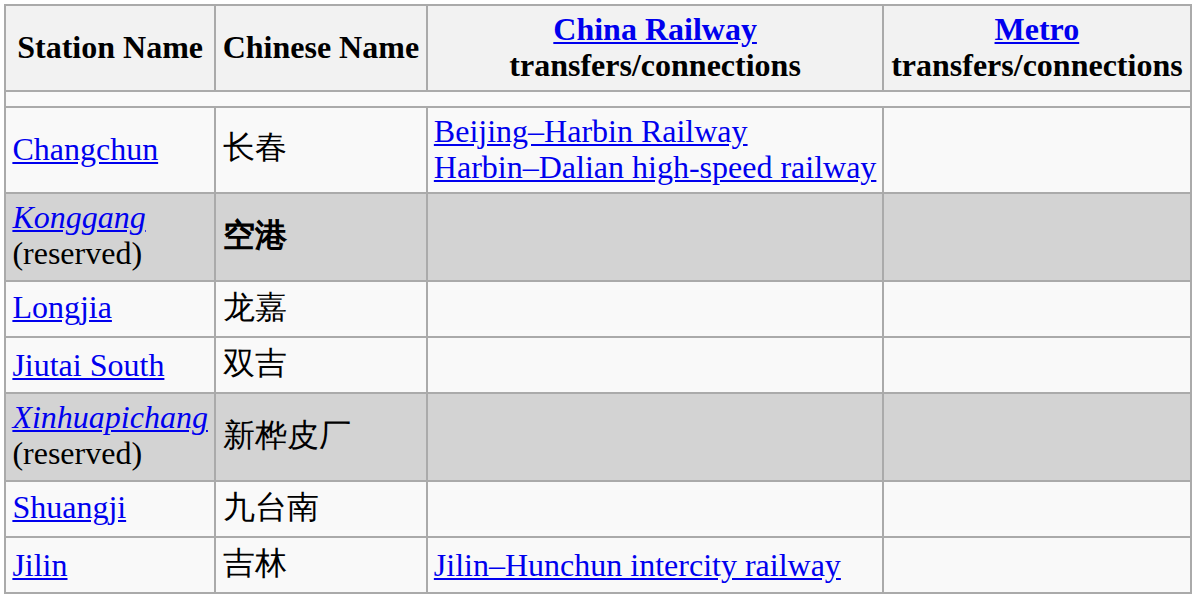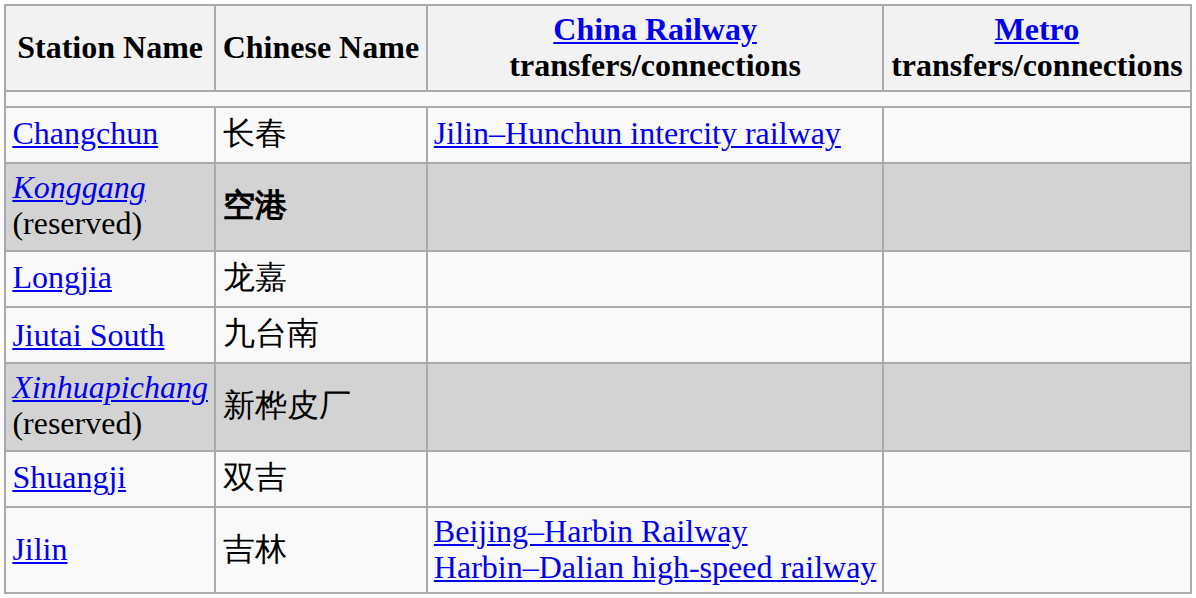(655, 149) Beijing–Harbin Railway Harbin–Dalian high-speed railway -> (637, 134) Jilin–Hunchun intercity railway
(255, 363) 双吉 -> (271, 333) 九台南
(271, 507) 九台南 -> (255, 477) 双吉
(637, 564) Jilin–Hunchun intercity railway -> (655, 549) Beijing–Harbin Railway Harbin–Dalian high-speed railway
